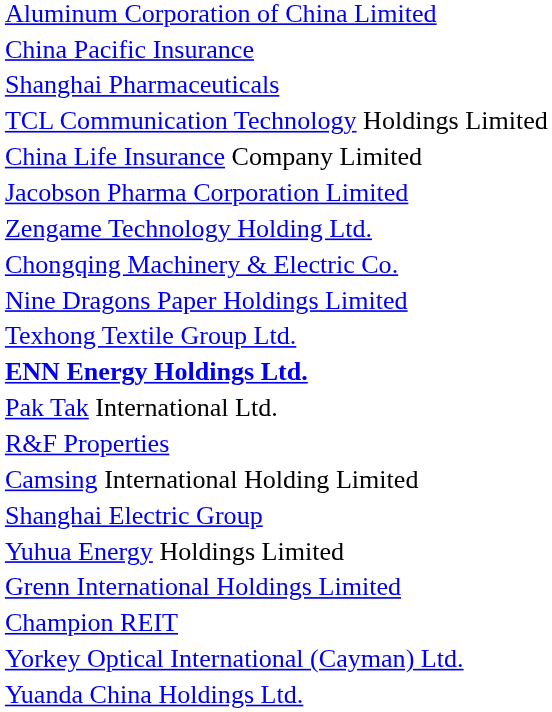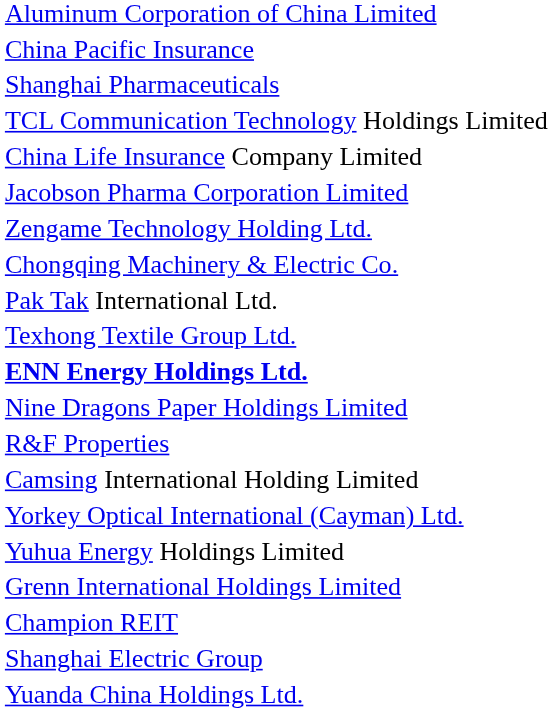(206, 300) Nine Dragons Paper Holdings Limited -> (141, 300) Pak Tak International Ltd.
(141, 407) Pak Tak International Ltd. -> (206, 407) Nine Dragons Paper Holdings Limited
(134, 515) Shanghai Electric Group -> (234, 515) Yorkey Optical International (Cayman) Ltd.
(234, 658) Yorkey Optical International (Cayman) Ltd. -> (134, 658) Shanghai Electric Group
